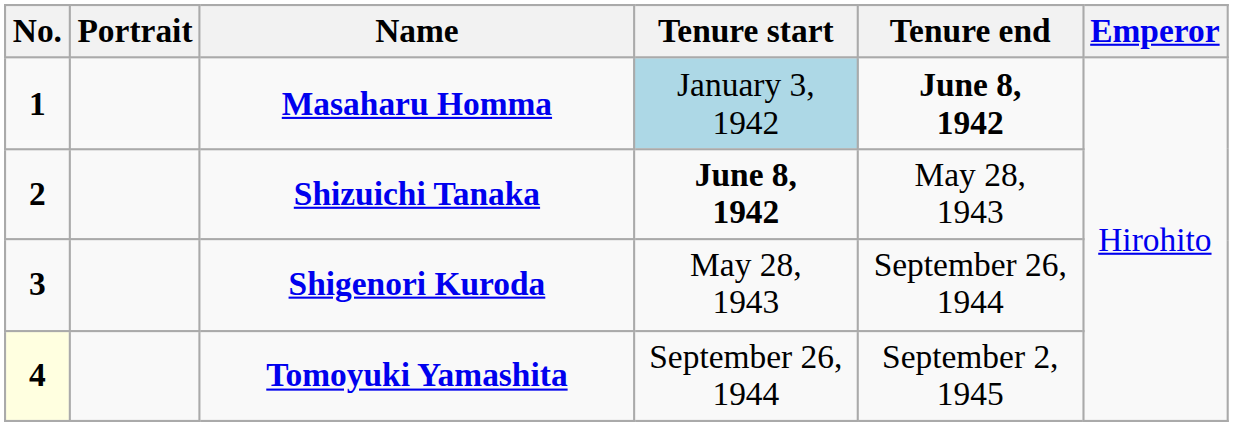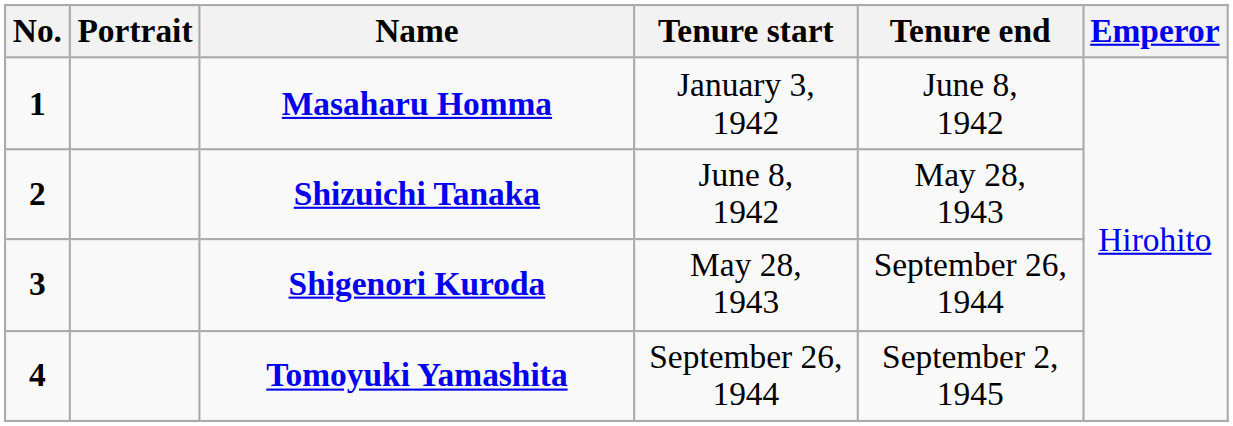(746, 102) lightblue background -> (746, 102) no background
(970, 102) bold -> (970, 102) normal
(746, 193) bold -> (746, 193) normal
(37, 374) lightyellow background -> (37, 374) no background
